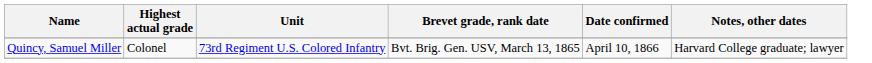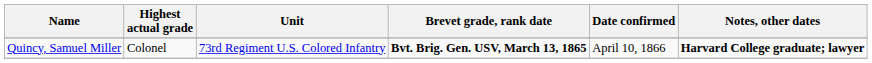(485, 48) normal -> (489, 48) bold
(759, 48) normal -> (773, 48) bold
